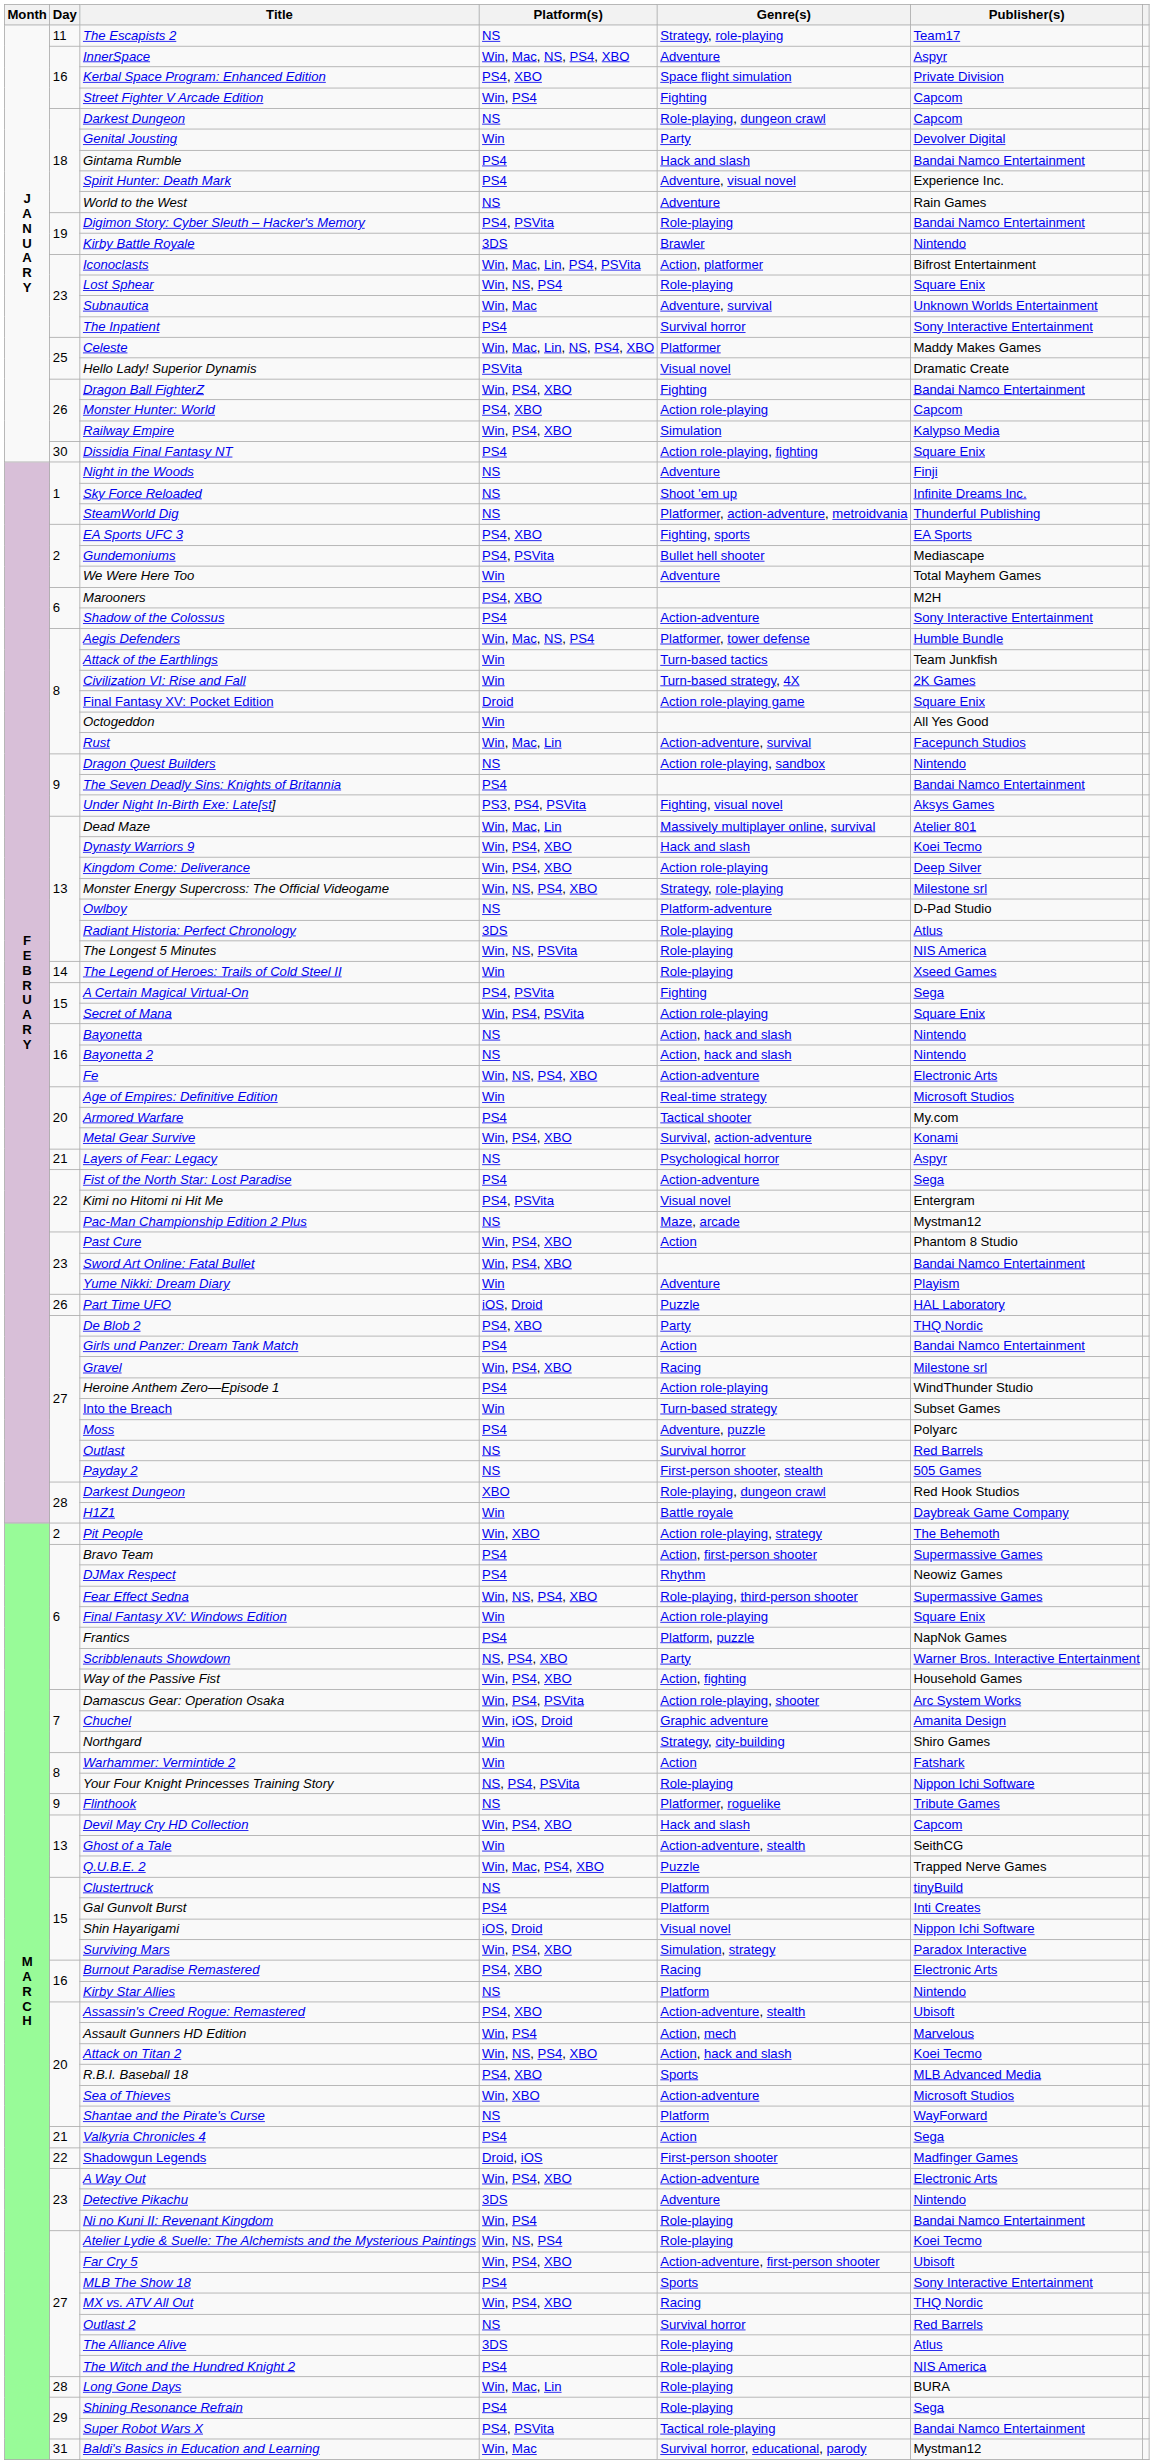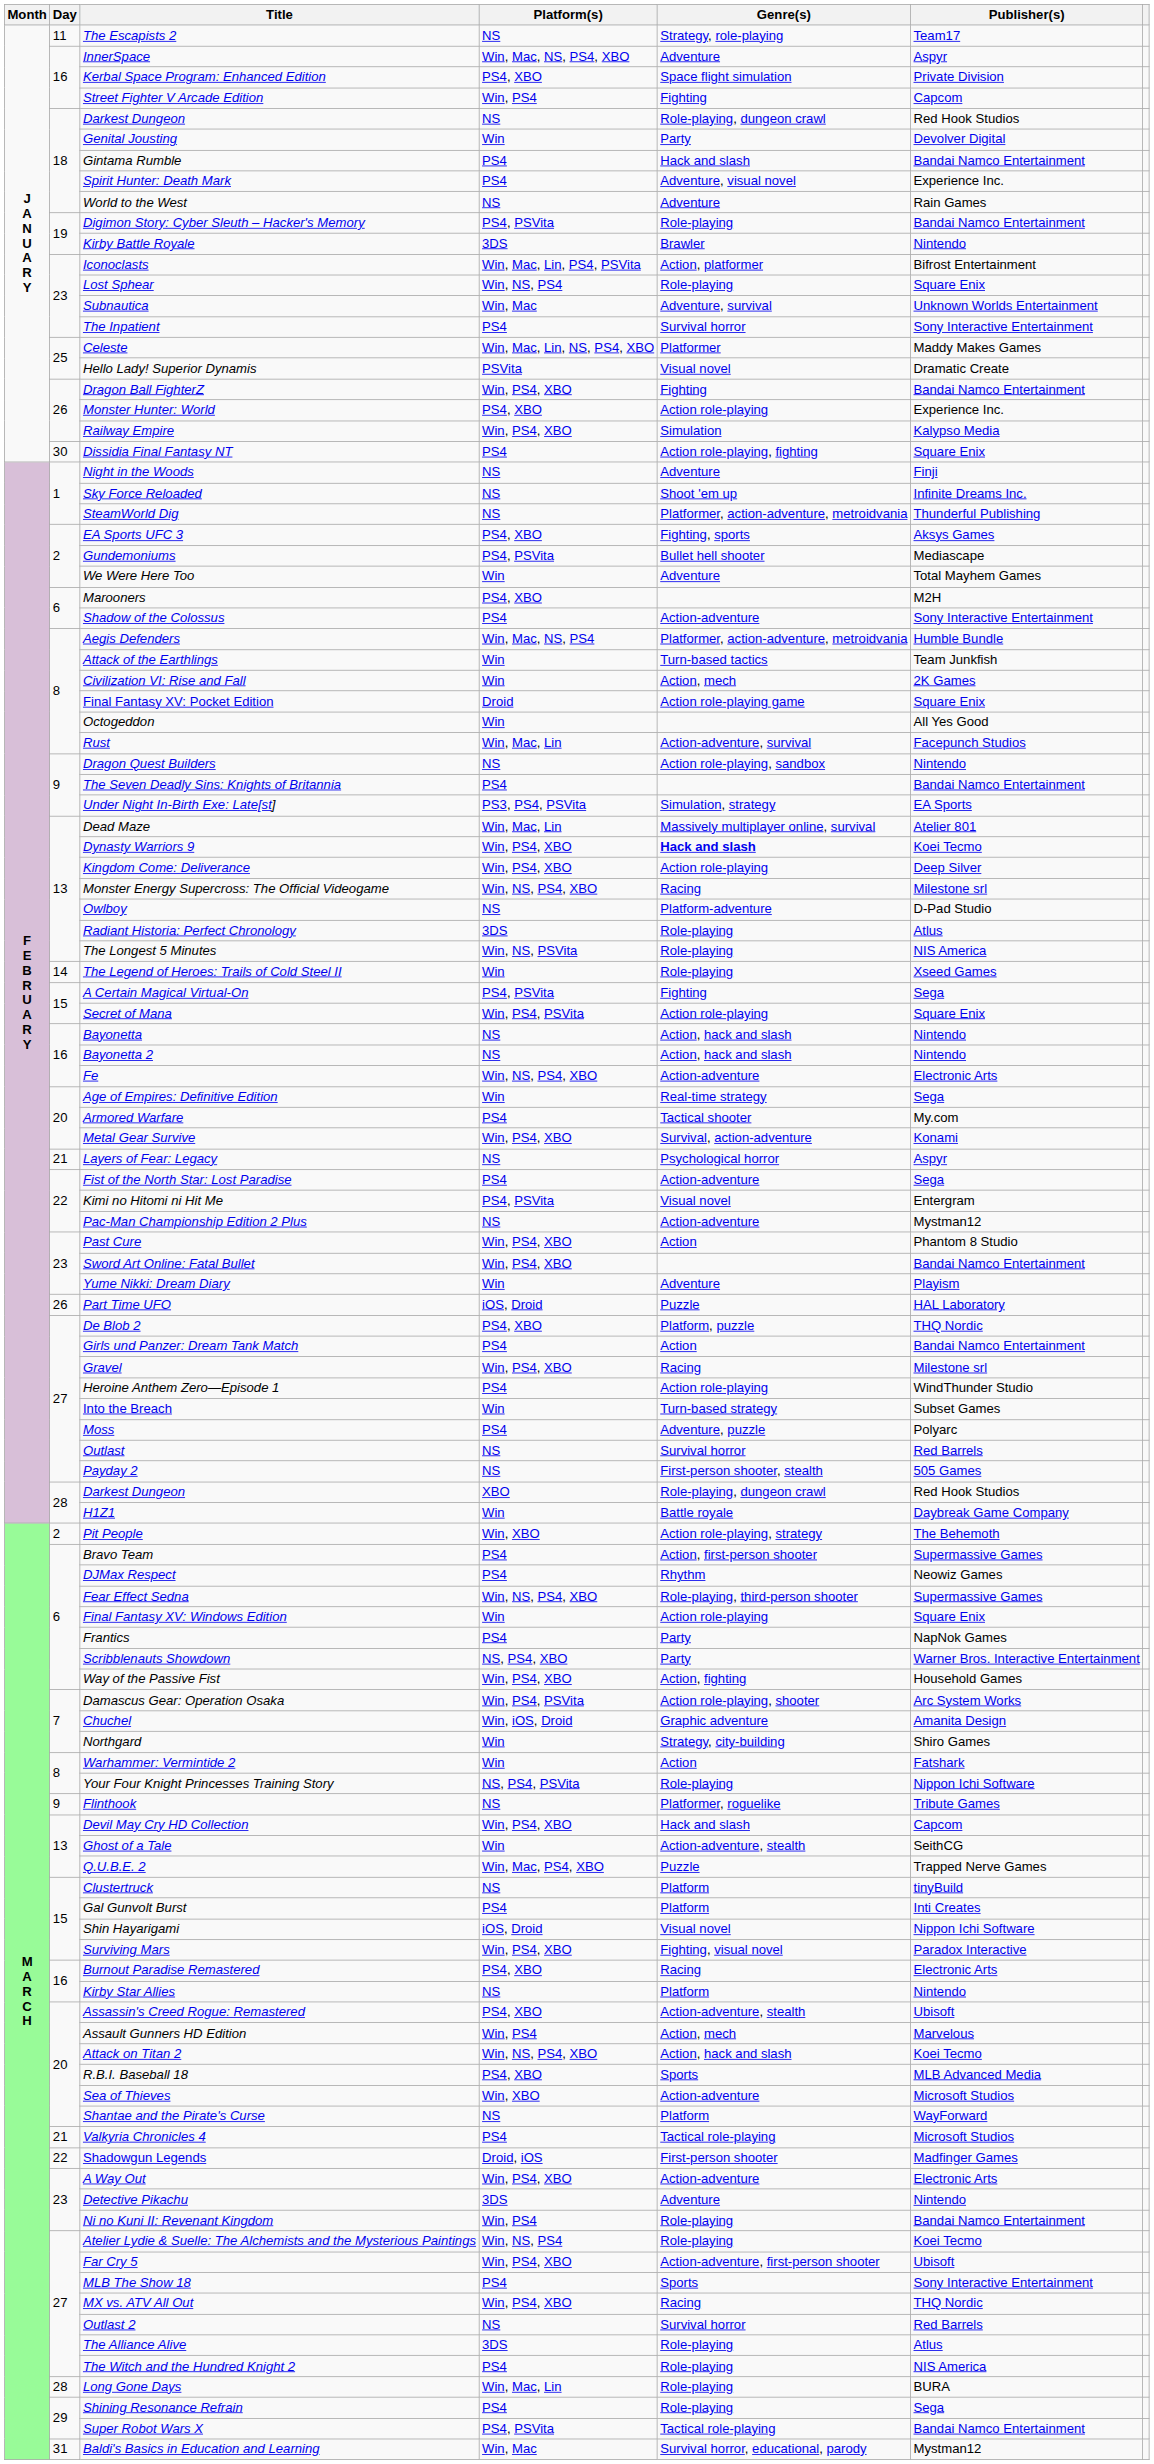(938, 118) Capcom -> (966, 118) Red Hook Studios
(938, 410) Capcom -> (959, 410) Experience Inc.
(943, 535) EA Sports -> (954, 535) Aksys Games
(735, 639) Platformer, tower defense -> (784, 639) Platformer, action-adventure, metroidvania
(730, 680) Turn-based strategy, 4X -> (698, 680) Action, mech
(721, 805) Fighting, visual novel -> (718, 805) Simulation, strategy
(954, 805) Aksys Games -> (943, 805) EA Sports
(705, 847) normal -> (708, 847) bold
(722, 888) Strategy, role-playing -> (681, 888) Racing
(964, 1096) Microsoft Studios -> (929, 1096) Sega
(700, 1221) Maze, arcade -> (710, 1221) Action-adventure
(676, 1325) Party -> (707, 1325) Platform, puzzle
(707, 1637) Platform, puzzle -> (676, 1637) Party
(718, 1950) Simulation, strategy -> (721, 1950) Fighting, visual novel
(678, 2137) Action -> (718, 2137) Tactical role-playing
(929, 2137) Sega -> (964, 2137) Microsoft Studios
